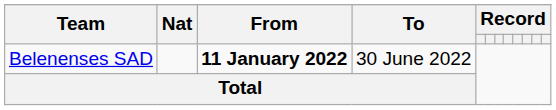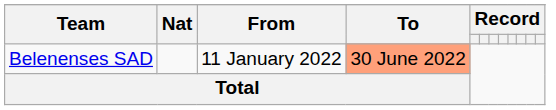(274, 58) bold -> (271, 58) normal
(414, 58) no background -> (408, 58) lightsalmon background
